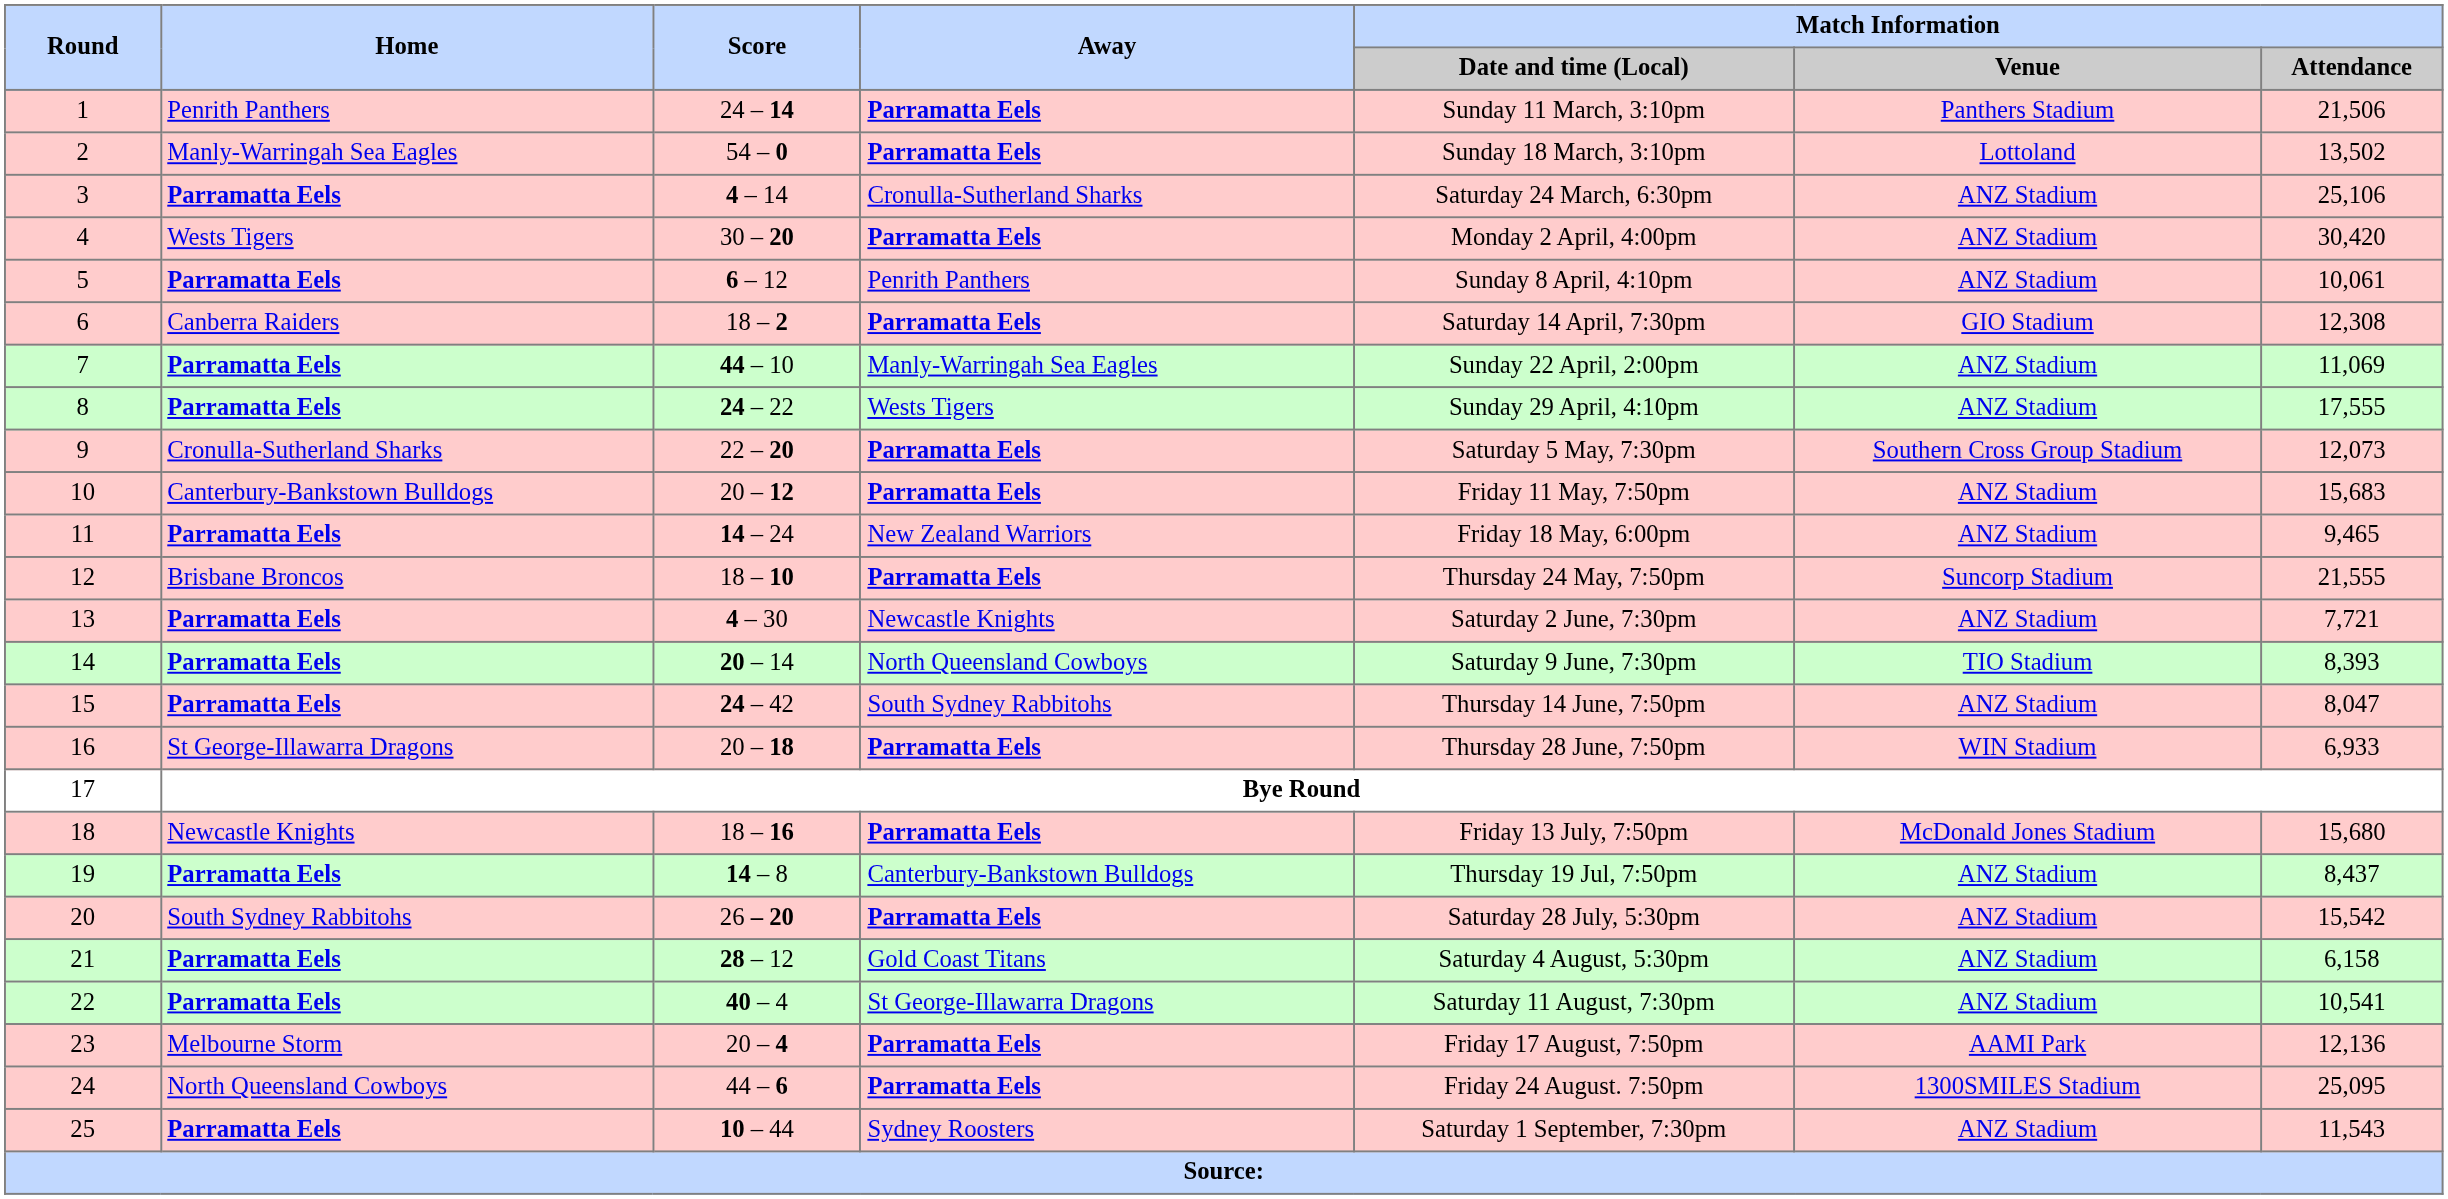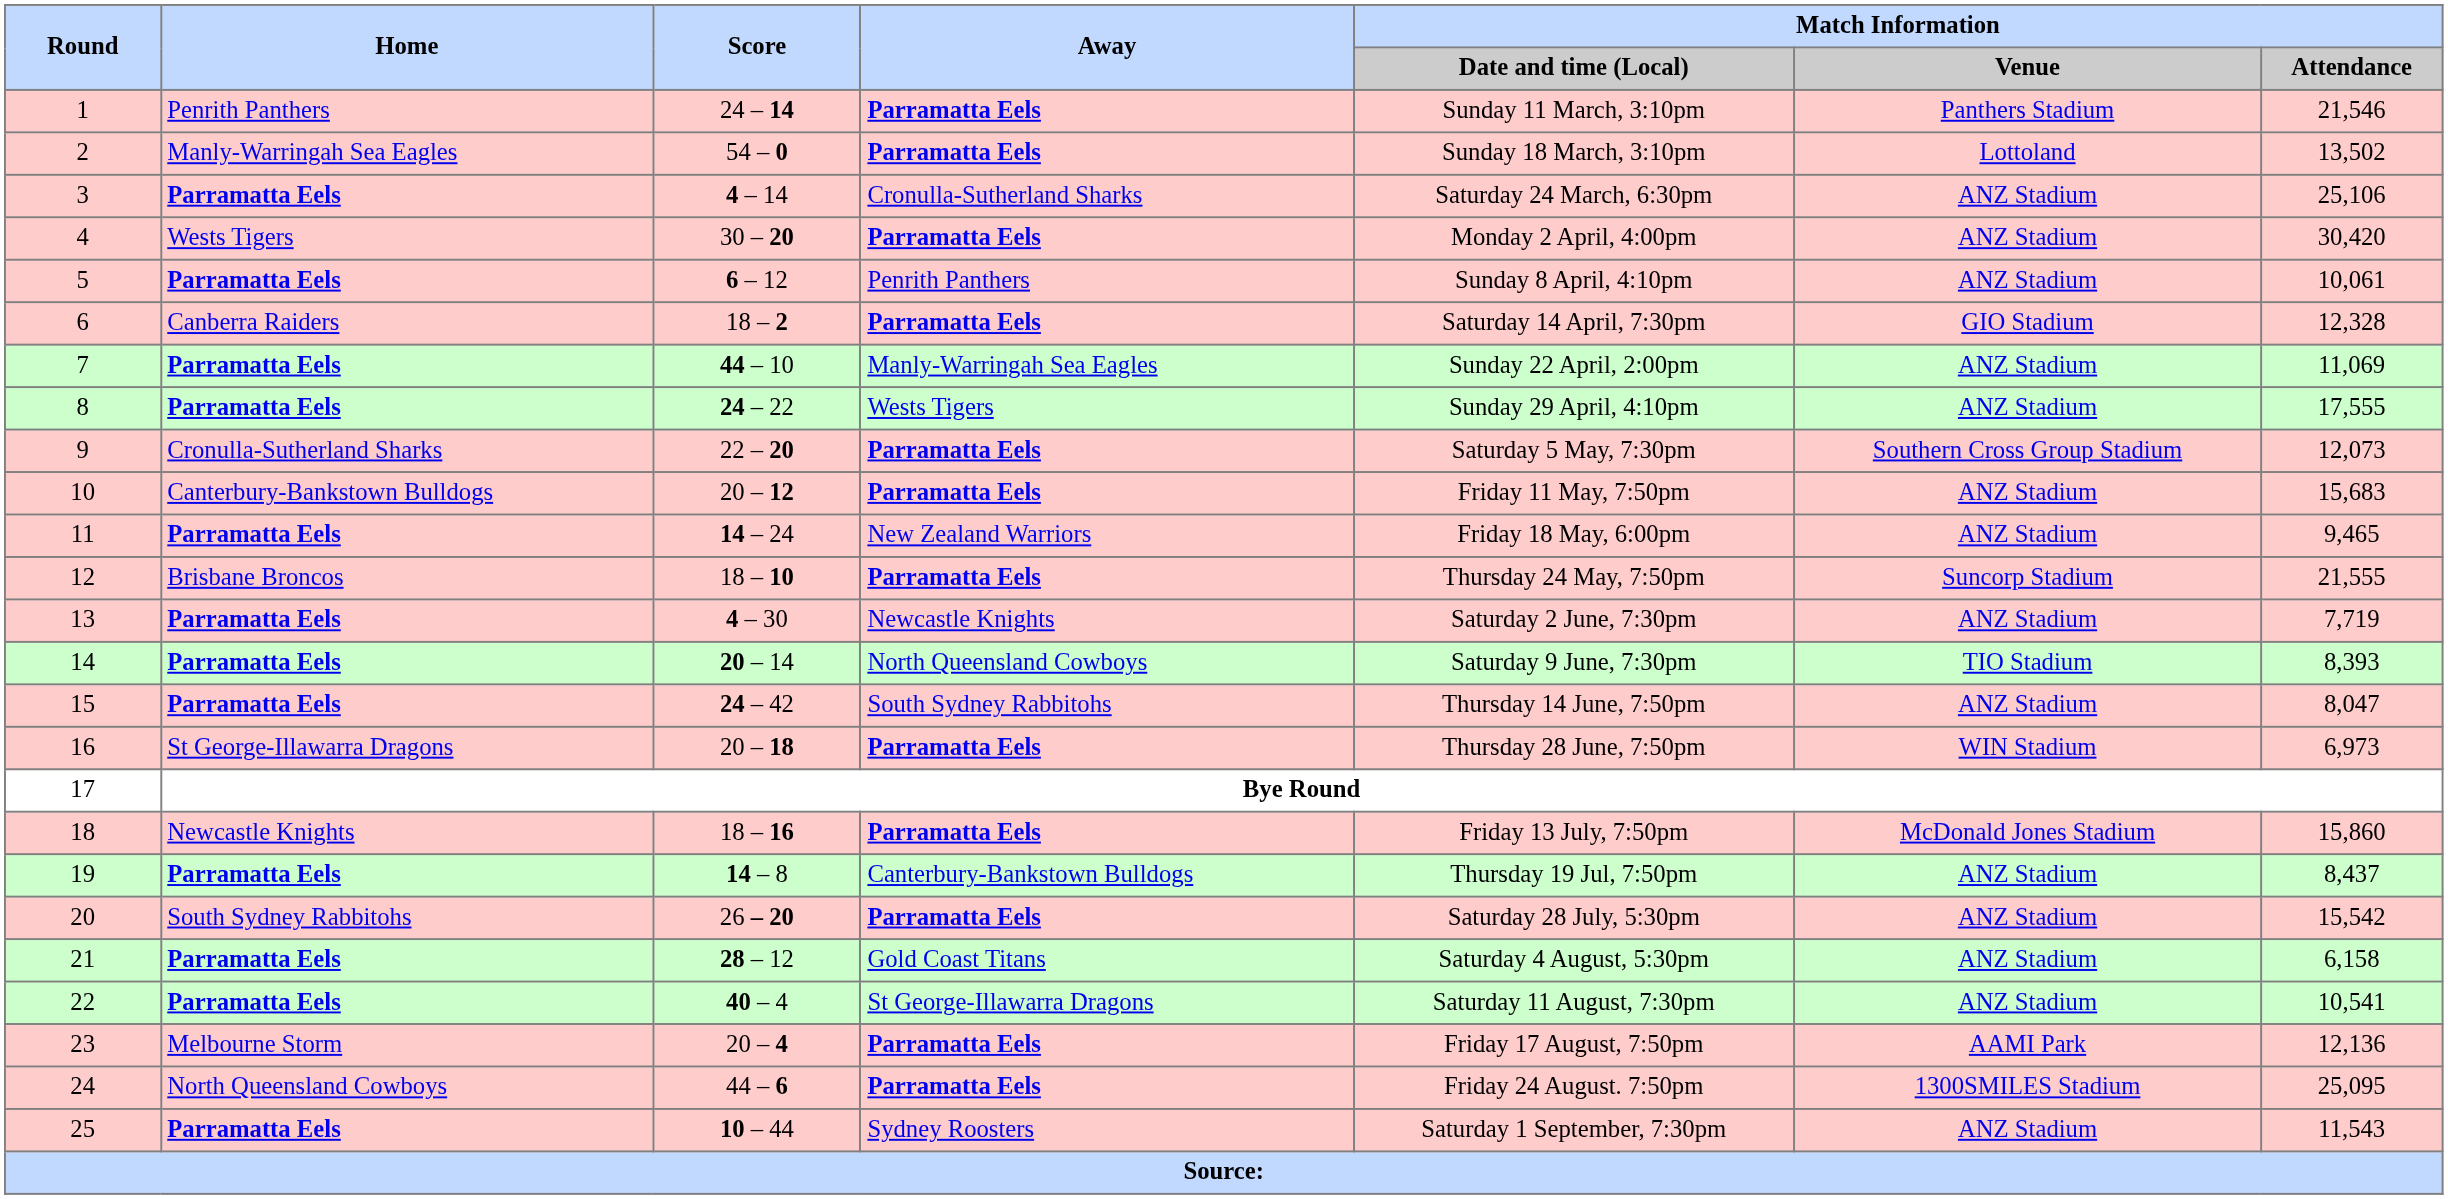(2352, 110) 21,506 -> (2352, 110) 21,546
(2352, 322) 12,308 -> (2352, 322) 12,328
(2352, 620) 7,721 -> (2352, 620) 7,719
(2352, 747) 6,933 -> (2352, 747) 6,973
(2352, 832) 15,680 -> (2352, 832) 15,860
